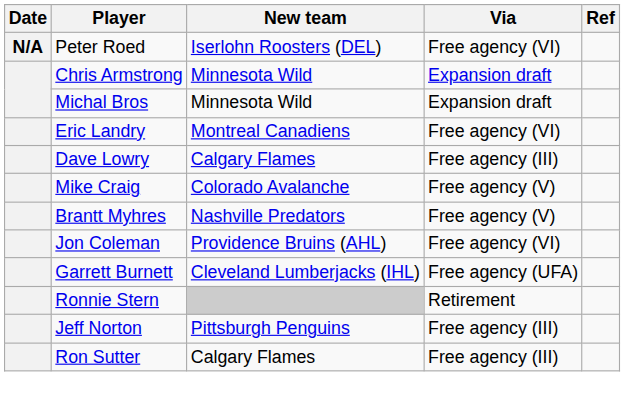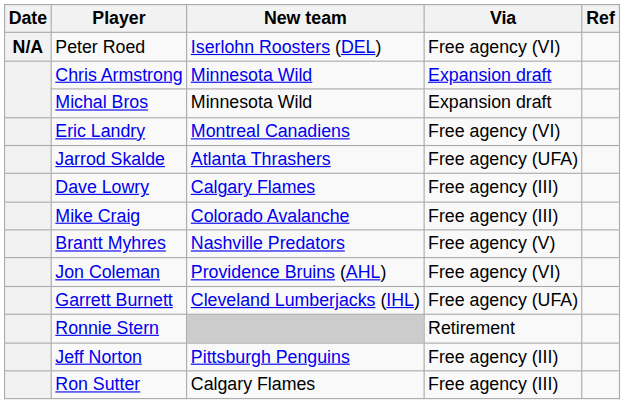+ row: (110, 159)
(492, 187) Free agency (V) -> (493, 215) Free agency (III)
